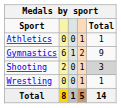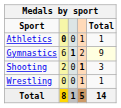(64, 40) normal -> (64, 40) bold
(73, 54) normal -> (73, 54) bold
(101, 54) no background -> (101, 54) lightyellow background
(82, 68) normal -> (82, 68) bold
(101, 68) lightgrey background -> (101, 68) no background
